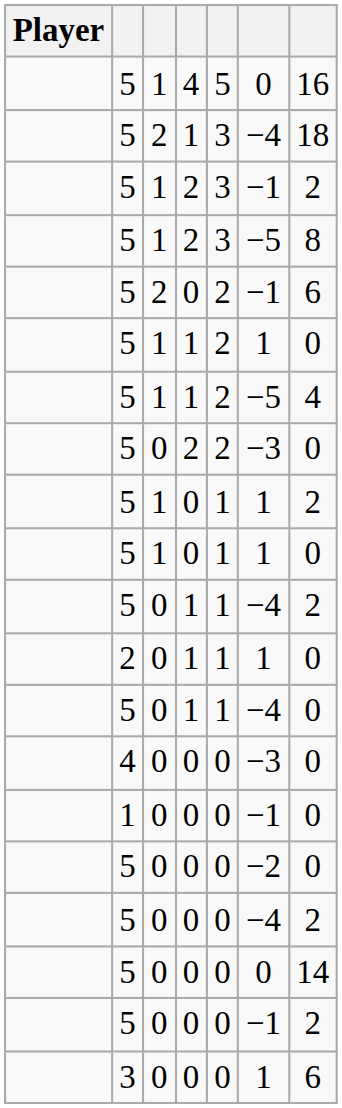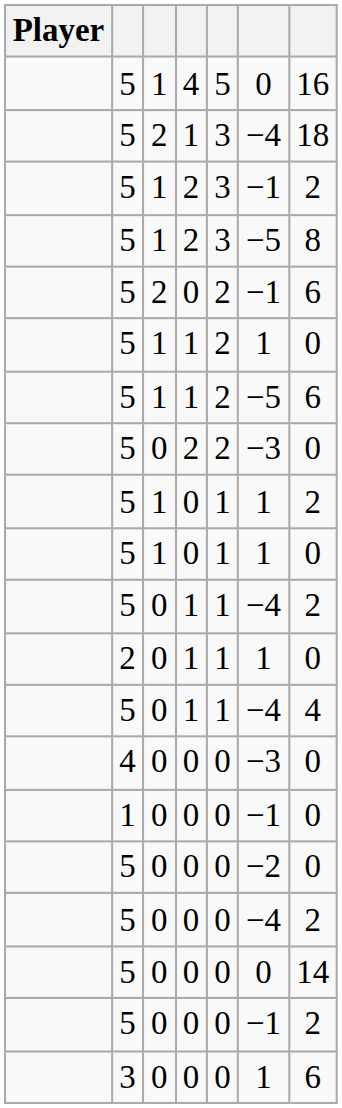(313, 396) 4 -> (313, 396) 6
(313, 710) 0 -> (313, 710) 4
